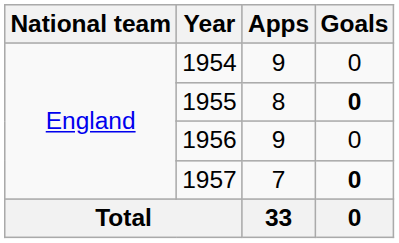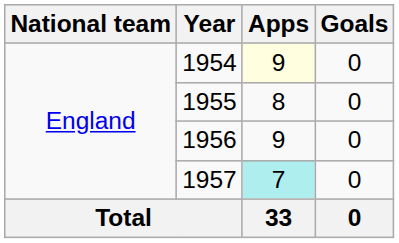(279, 62) no background -> (279, 62) lightyellow background
(354, 101) bold -> (354, 101) normal
(279, 179) no background -> (279, 179) paleturquoise background
(354, 179) bold -> (354, 179) normal
